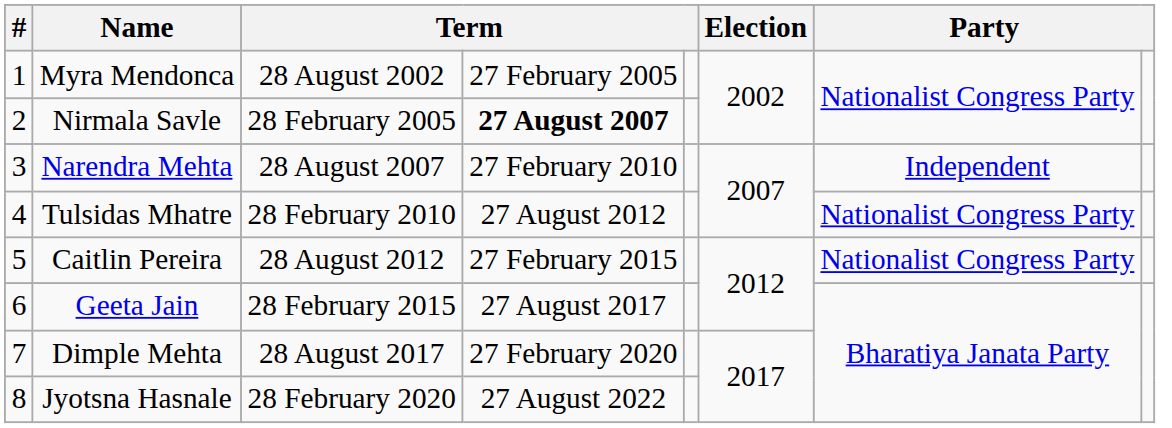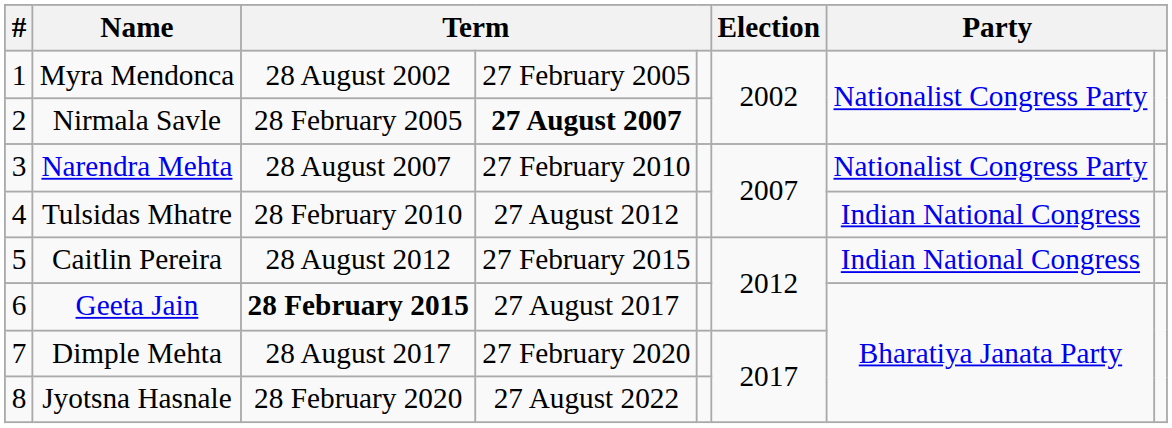(977, 167) Independent -> (990, 167) Nationalist Congress Party
(977, 213) Nationalist Congress Party -> (990, 213) Indian National Congress
(977, 259) Nationalist Congress Party -> (990, 259) Indian National Congress
(352, 306) normal -> (358, 306) bold
